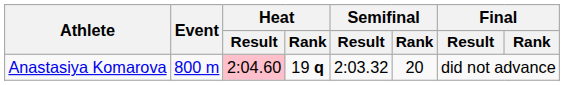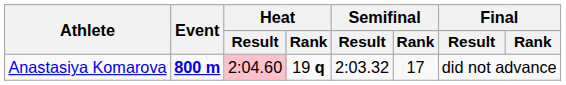(197, 68) normal -> (197, 68) bold
(415, 68) 20 -> (415, 68) 17
